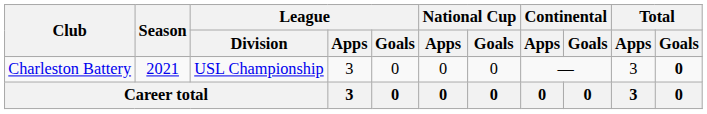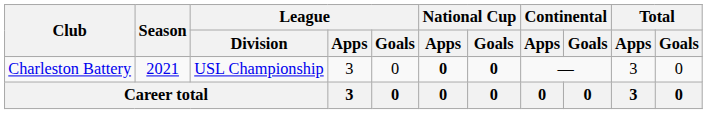(443, 69) normal -> (443, 69) bold
(494, 69) normal -> (494, 69) bold
(679, 69) bold -> (679, 69) normal
